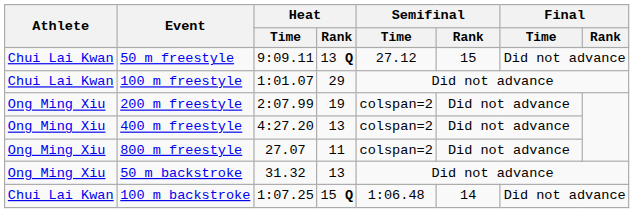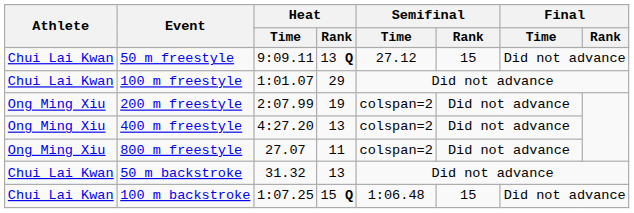(57, 173) Ong Ming Xiu -> (61, 173) Chui Lai Kwan
(468, 196) 14 -> (468, 196) 15
